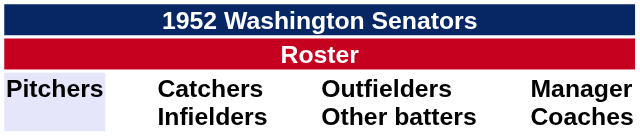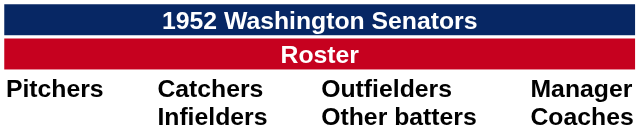(55, 88) lavender background -> (55, 88) no background
